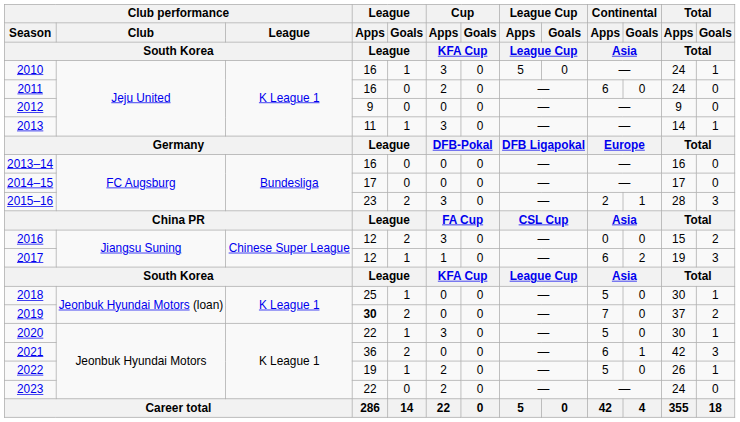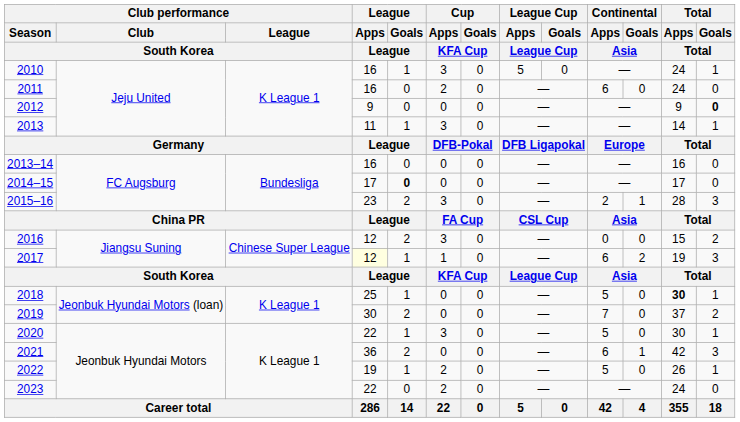(715, 107) normal -> (715, 107) bold
(407, 182) normal -> (407, 182) bold
(370, 257) no background -> (370, 257) lightyellow background
(679, 295) normal -> (679, 295) bold
(370, 314) bold -> (370, 314) normal
